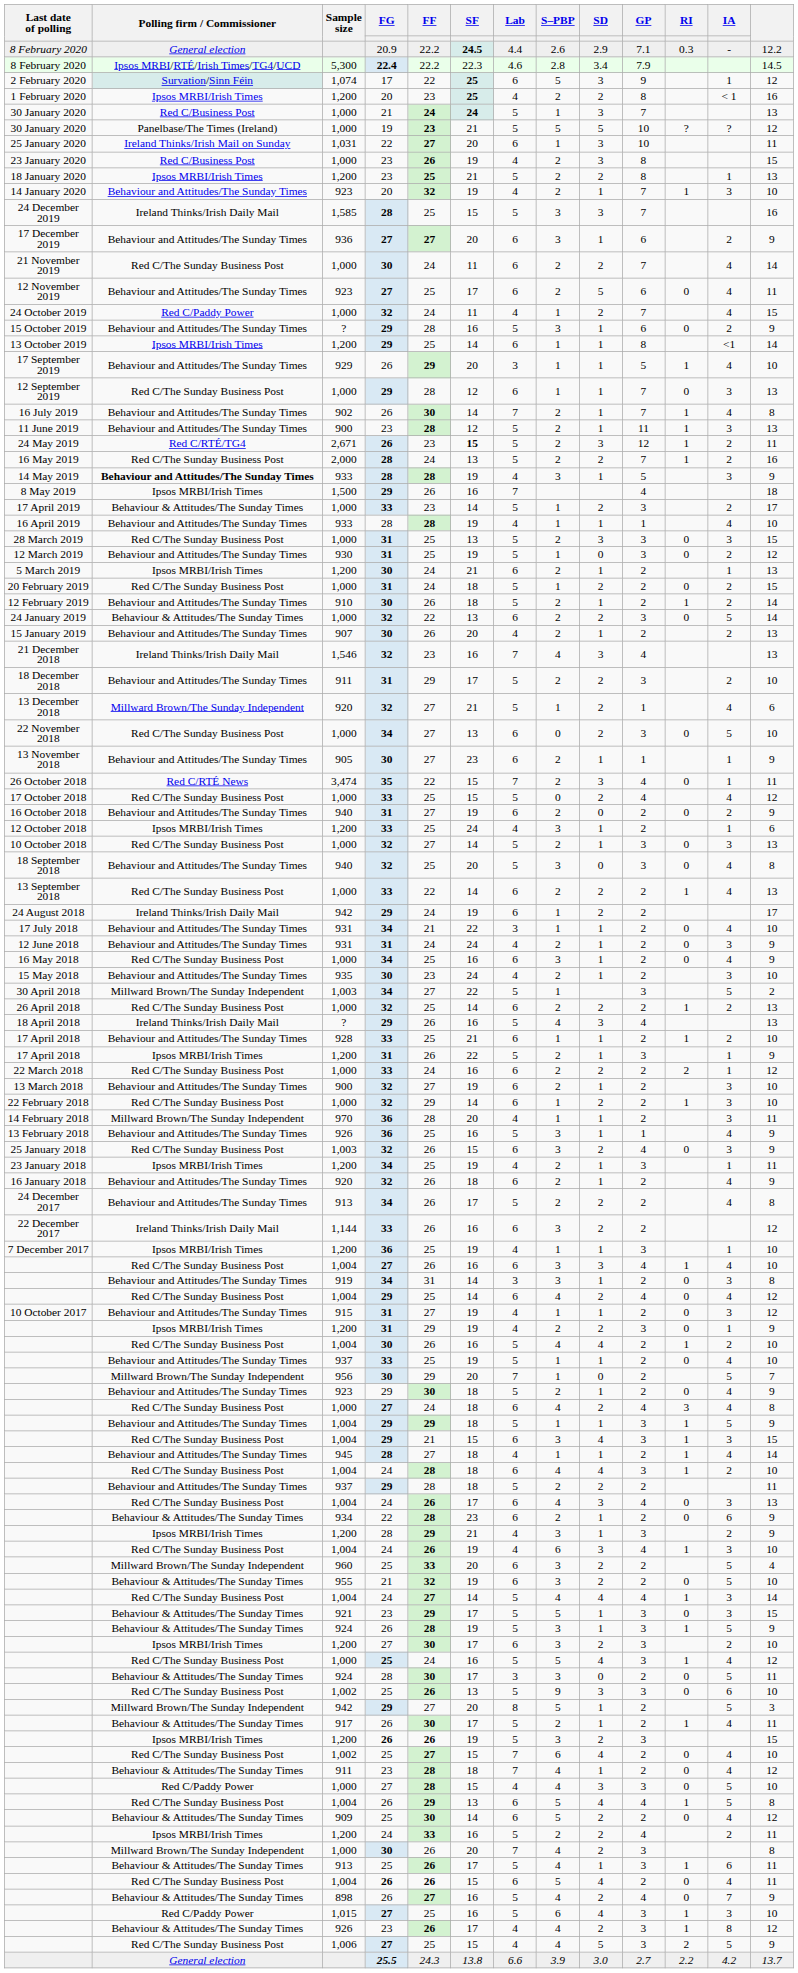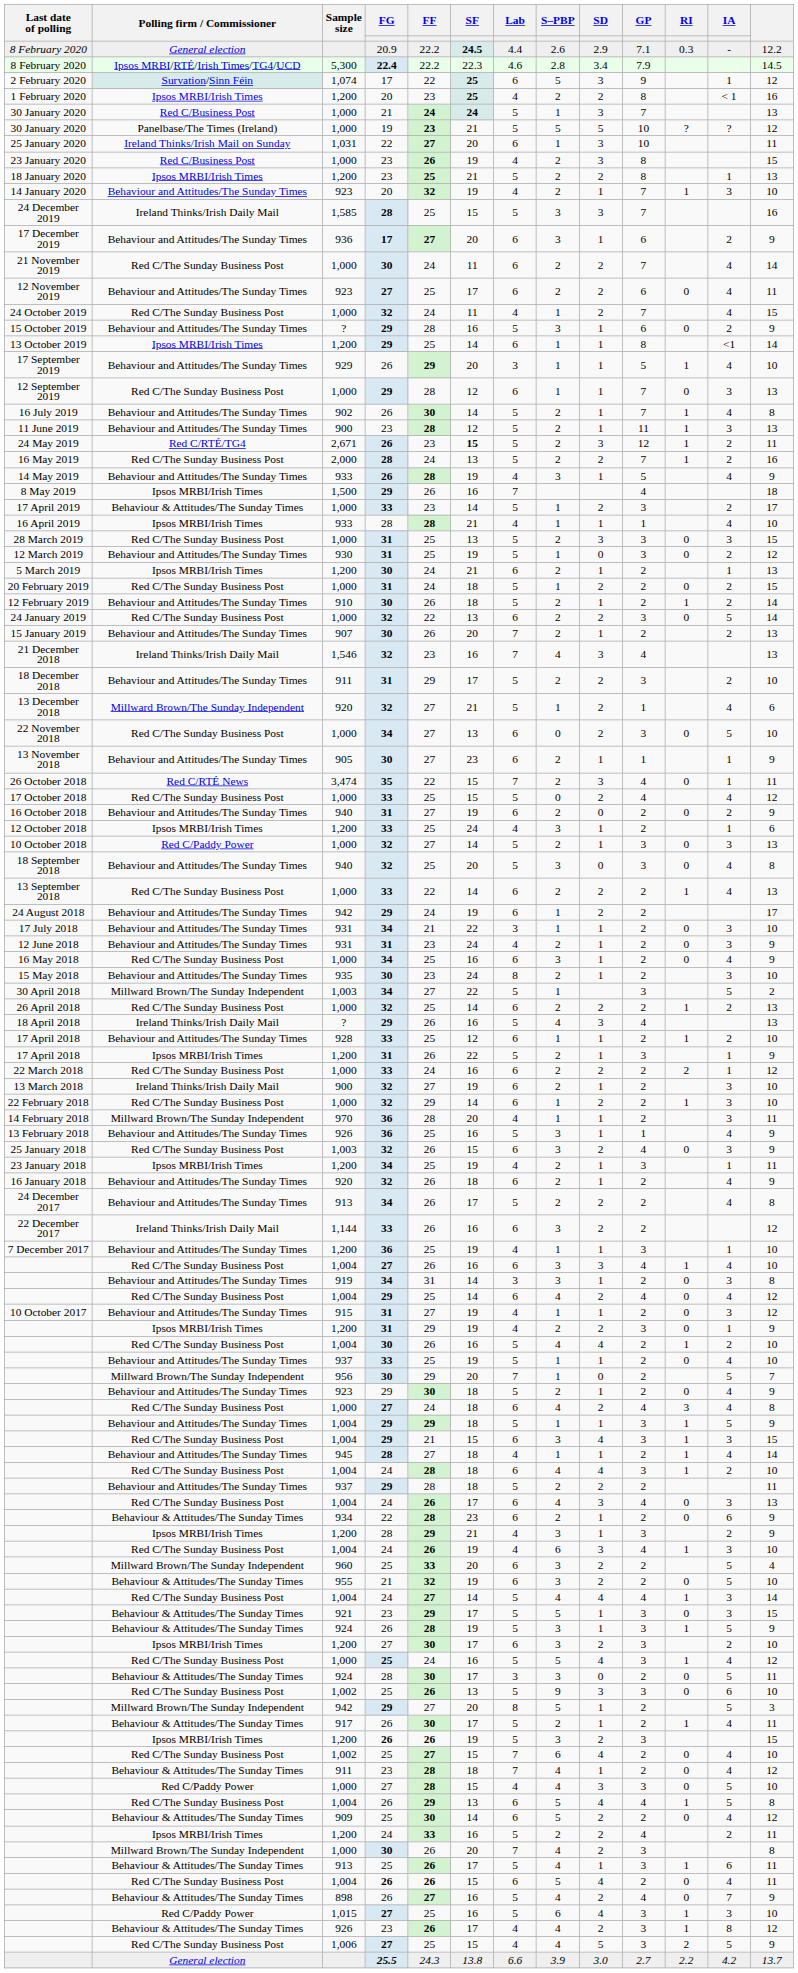(387, 238) 27 -> (387, 238) 17
(601, 291) 5 -> (601, 291) 2
(207, 312) Red C/Paddy Power -> (207, 312) Red C/The Sunday Business Post
(515, 412) 7 -> (515, 412) 5
(207, 475) bold -> (207, 475) normal
(387, 475) 28 -> (387, 475) 26
(729, 475) 3 -> (729, 475) 4
(207, 523) Behaviour and Attitudes/The Sunday Times -> (207, 523) Ipsos MRBI/Irish Times
(472, 523) 19 -> (472, 523) 21
(207, 617) Behaviour & Attitudes/The Sunday Times -> (207, 617) Red C/The Sunday Business Post
(515, 633) 4 -> (515, 633) 7
(207, 844) Red C/The Sunday Business Post -> (207, 844) Red C/Paddy Power
(207, 912) Ireland Thinks/Irish Daily Mail -> (207, 912) Behaviour and Attitudes/The Sunday Times
(729, 928) 4 -> (729, 928) 3
(429, 944) 24 -> (429, 944) 23
(515, 975) 4 -> (515, 975) 8
(472, 1038) 21 -> (472, 1038) 12
(207, 1086) Behaviour and Attitudes/The Sunday Times -> (207, 1086) Ireland Thinks/Irish Daily Mail
(207, 1249) Ipsos MRBI/Irish Times -> (207, 1249) Behaviour and Attitudes/The Sunday Times
